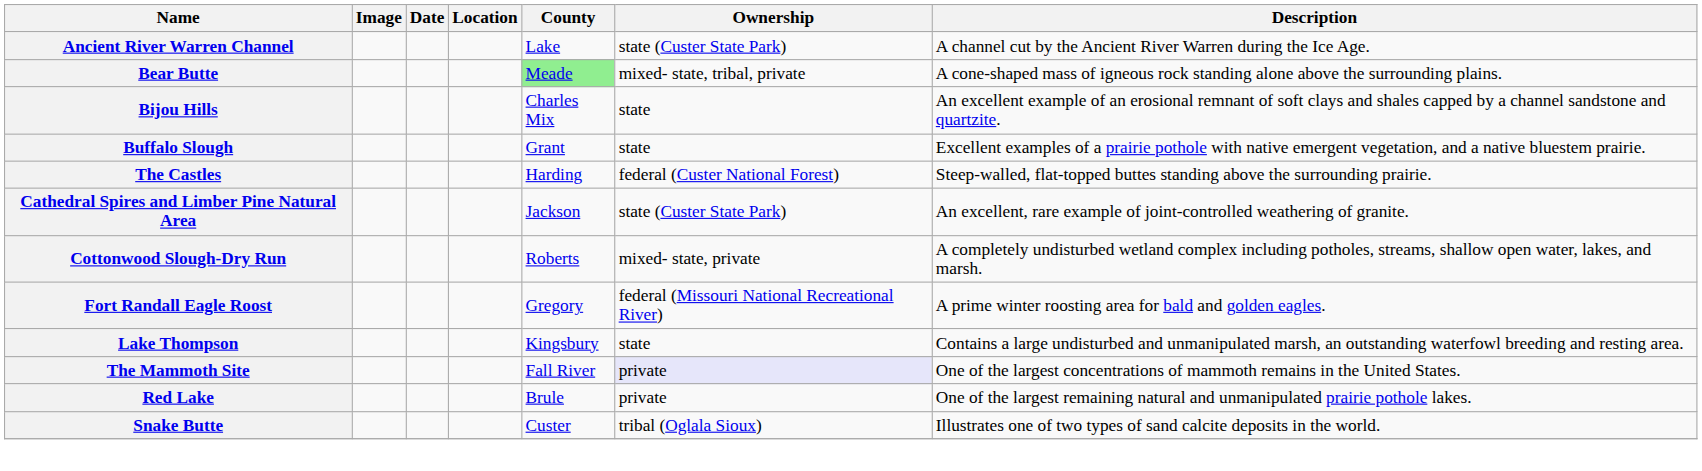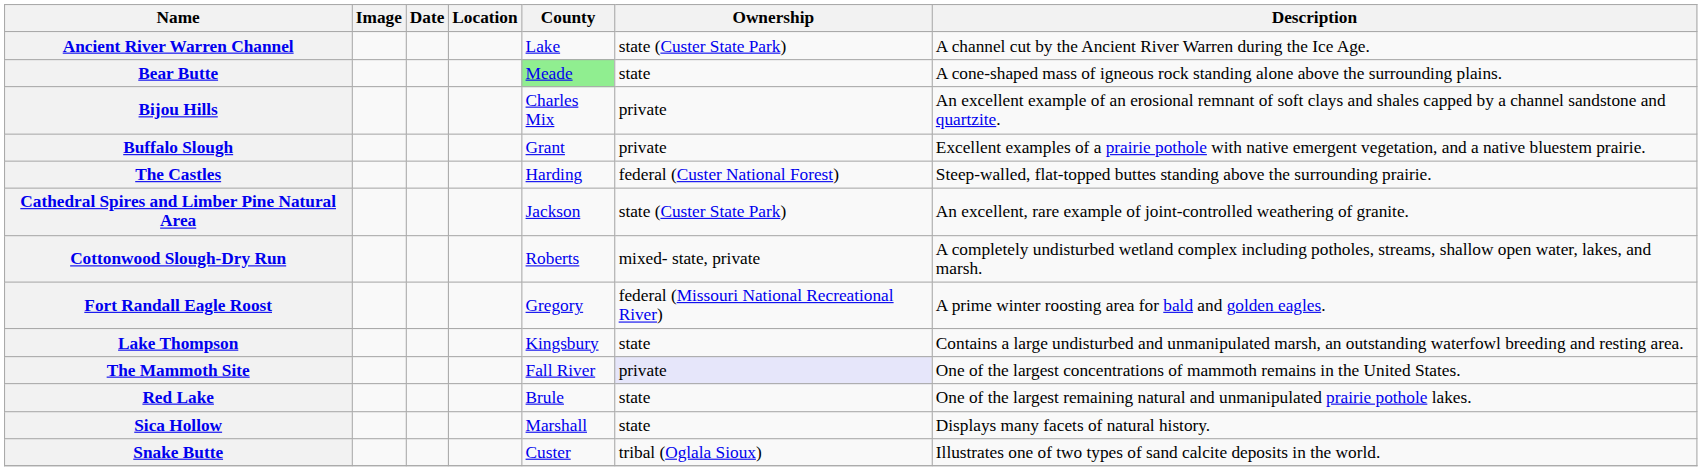(712, 73) mixed- state, tribal, private -> (634, 73) state
(634, 110) state -> (643, 110) private
(634, 147) state -> (643, 147) private
(643, 397) private -> (634, 397) state
+ row: (178, 424)
